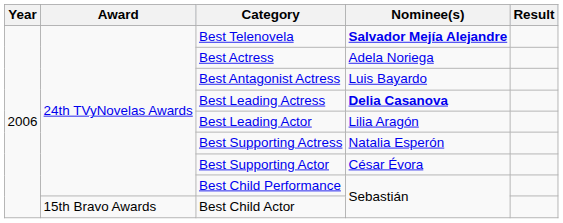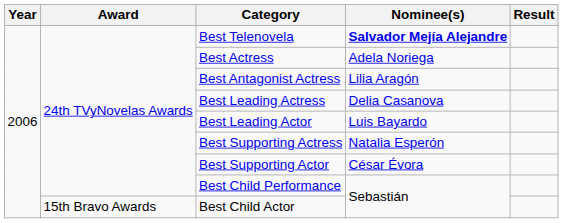(388, 79) Luis Bayardo -> (384, 79) Lilia Aragón
(398, 100) bold -> (396, 100) normal
(384, 121) Lilia Aragón -> (388, 121) Luis Bayardo
